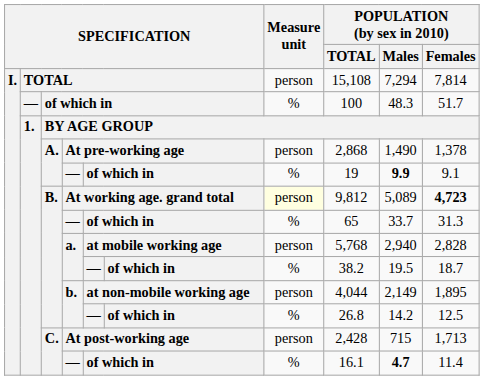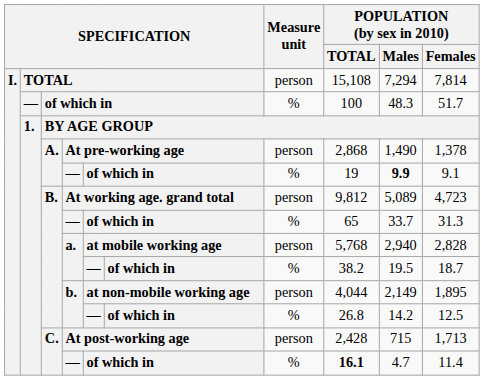(294, 197) lightyellow background -> (294, 197) no background
(451, 197) bold -> (451, 197) normal
(351, 362) normal -> (351, 362) bold
(401, 362) bold -> (401, 362) normal
